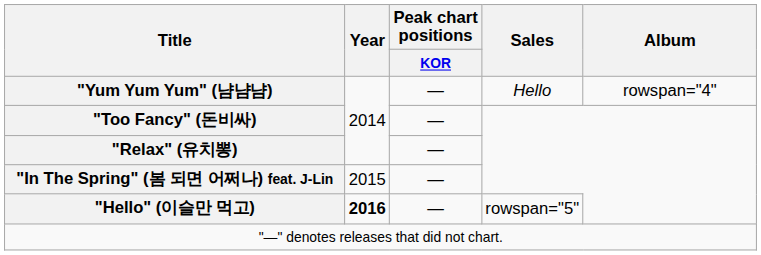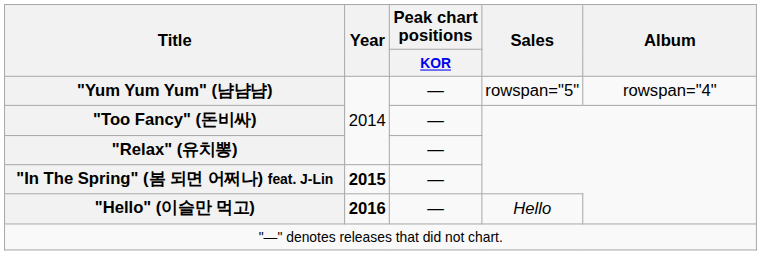(532, 90) Hello -> (532, 90) rowspan="5"
(367, 179) normal -> (367, 179) bold
(532, 208) rowspan="5" -> (532, 208) Hello
